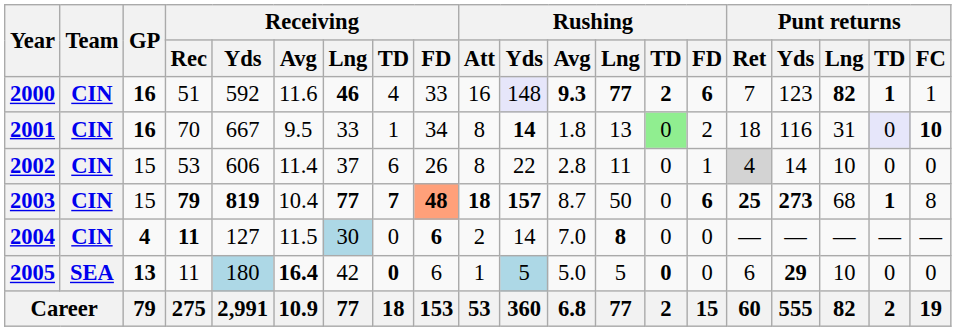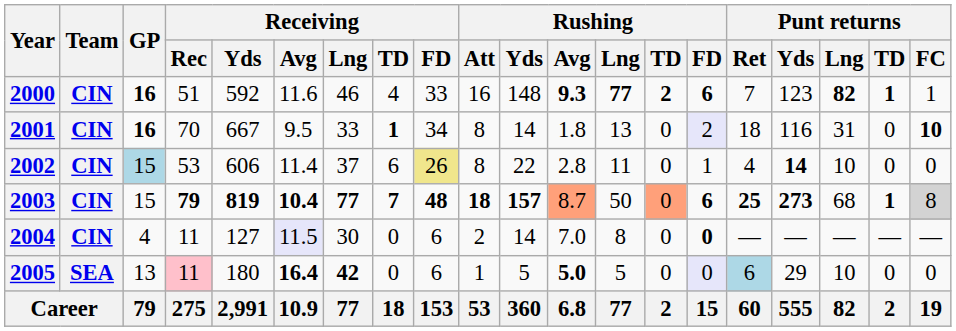(348, 93) bold -> (348, 93) normal
(524, 93) lavender background -> (524, 93) no background
(393, 129) normal -> (393, 129) bold
(524, 129) bold -> (524, 129) normal
(666, 129) lightgreen background -> (666, 129) no background
(707, 129) no background -> (707, 129) lavender background
(890, 129) lavender background -> (890, 129) no background
(145, 165) no background -> (145, 165) lightblue background
(436, 165) no background -> (436, 165) khaki background
(749, 165) lightgrey background -> (749, 165) no background
(796, 165) normal -> (796, 165) bold
(298, 201) normal -> (298, 201) bold
(436, 201) lightsalmon background -> (436, 201) no background
(572, 201) no background -> (572, 201) lightsalmon background
(666, 201) no background -> (666, 201) lightsalmon background
(931, 201) no background -> (931, 201) lightgrey background
(145, 237) bold -> (145, 237) normal
(189, 237) bold -> (189, 237) normal
(298, 237) no background -> (298, 237) lavender background
(348, 237) lightblue background -> (348, 237) no background
(436, 237) bold -> (436, 237) normal
(620, 237) bold -> (620, 237) normal
(707, 237) normal -> (707, 237) bold
(145, 272) bold -> (145, 272) normal
(189, 272) no background -> (189, 272) pink background
(243, 272) lightblue background -> (243, 272) no background
(348, 272) normal -> (348, 272) bold
(393, 272) bold -> (393, 272) normal
(524, 272) lightblue background -> (524, 272) no background
(572, 272) normal -> (572, 272) bold
(666, 272) bold -> (666, 272) normal
(707, 272) no background -> (707, 272) lavender background
(749, 272) no background -> (749, 272) lightblue background
(796, 272) bold -> (796, 272) normal
